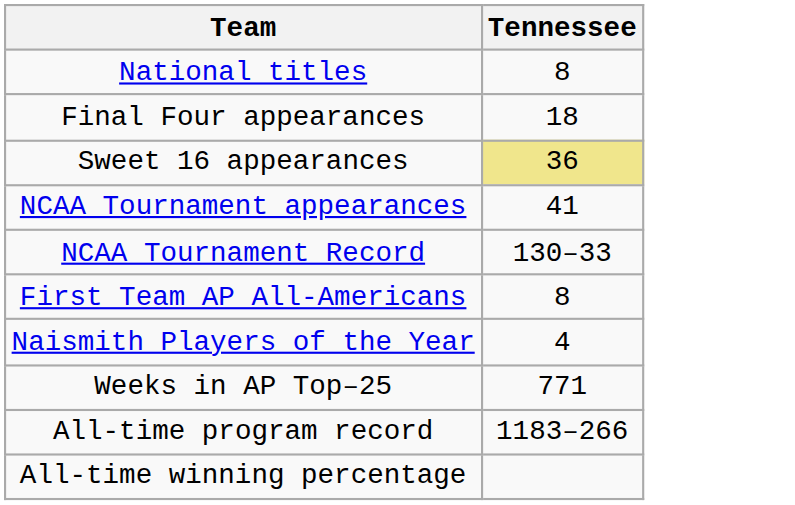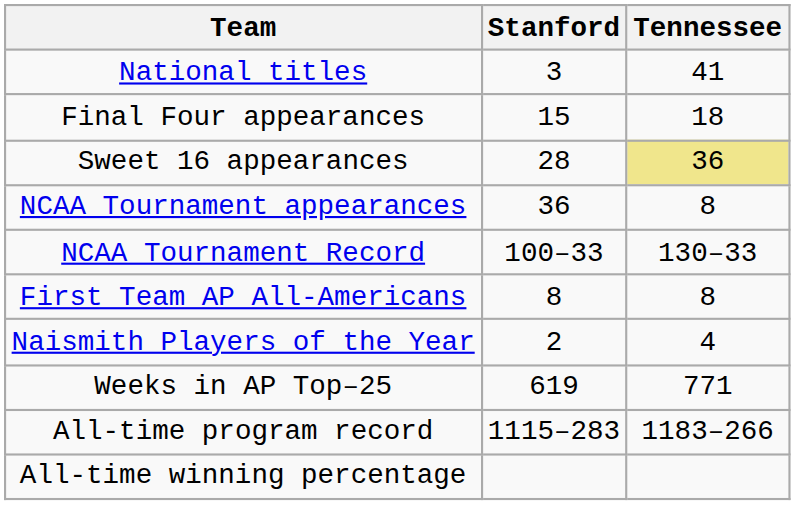+ column: (554, 28)
(562, 72) 8 -> (708, 72) 41
(562, 207) 41 -> (708, 207) 8
